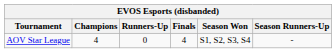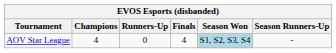(225, 40) no background -> (225, 40) lightblue background
